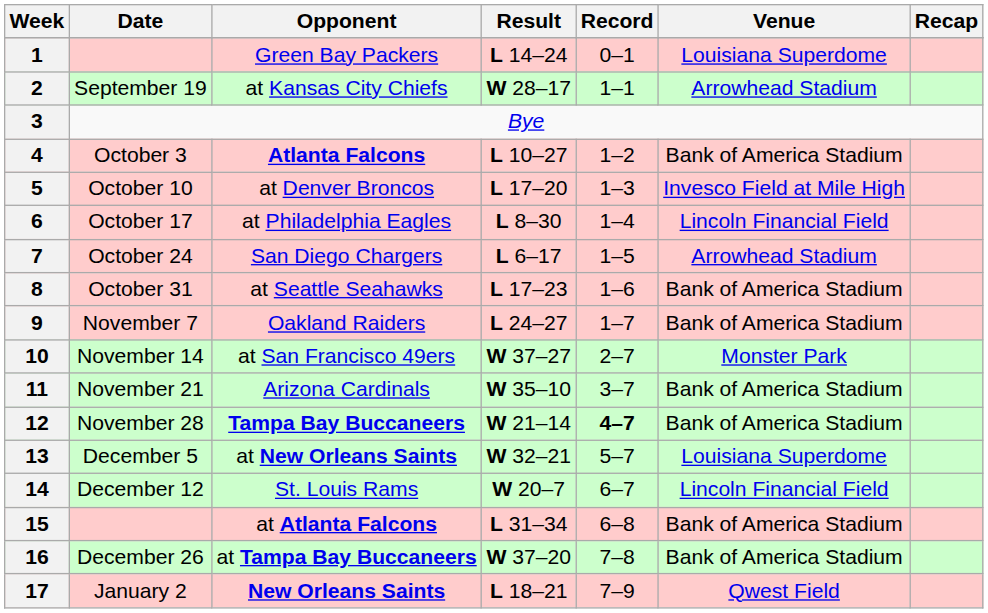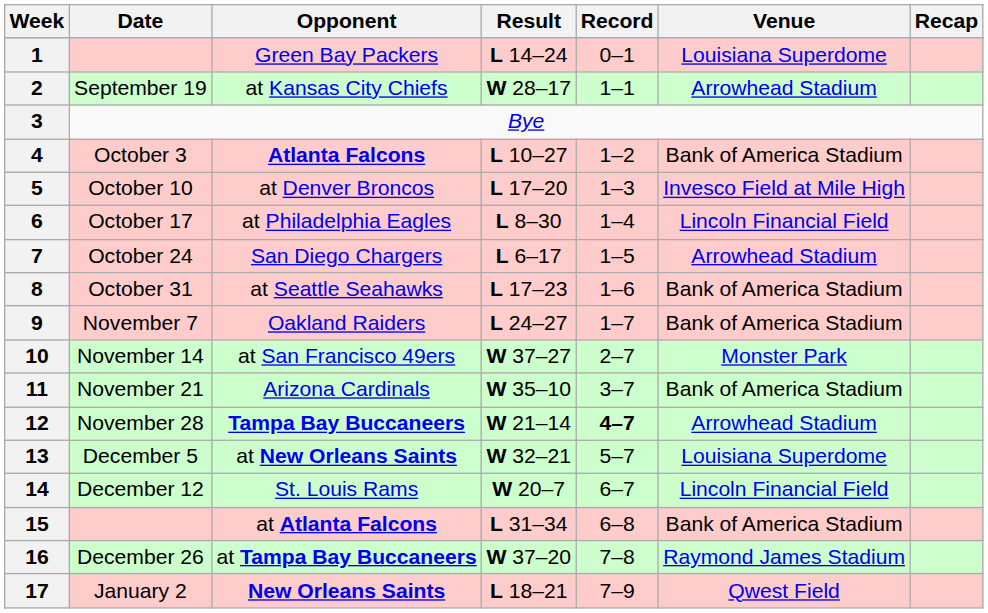(784, 423) Bank of America Stadium -> (784, 423) Arrowhead Stadium
(784, 557) Bank of America Stadium -> (784, 557) Raymond James Stadium
